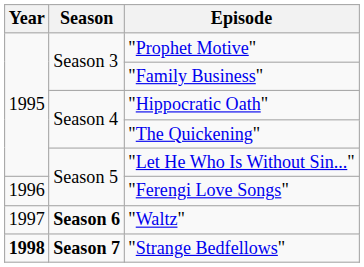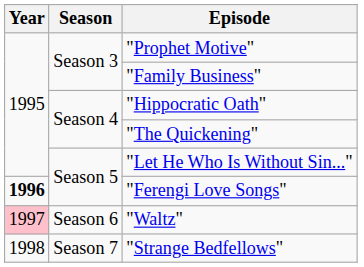(27, 190) normal -> (27, 190) bold
(27, 219) no background -> (27, 219) pink background
(87, 219) bold -> (86, 219) normal
(27, 248) bold -> (27, 248) normal
(87, 248) bold -> (86, 248) normal
